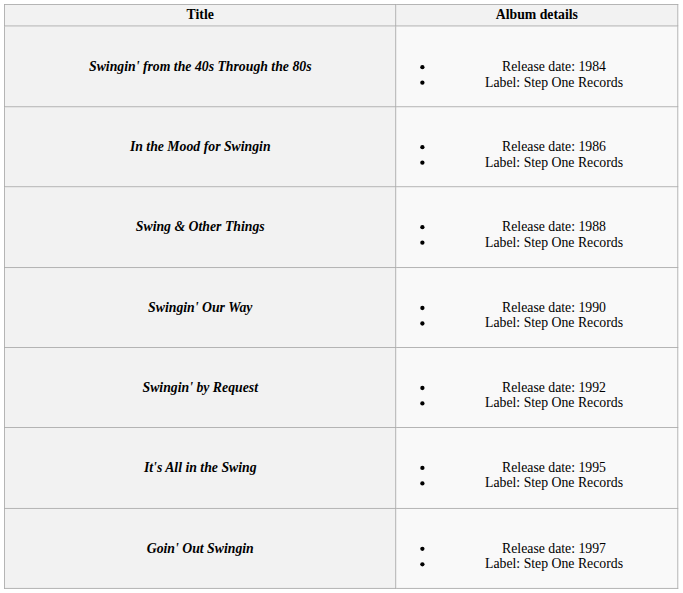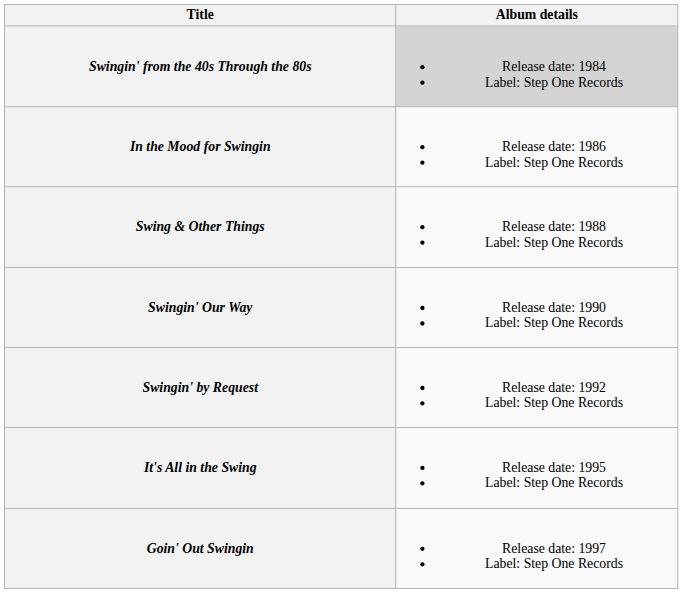(537, 74) no background -> (537, 74) lightgrey background
